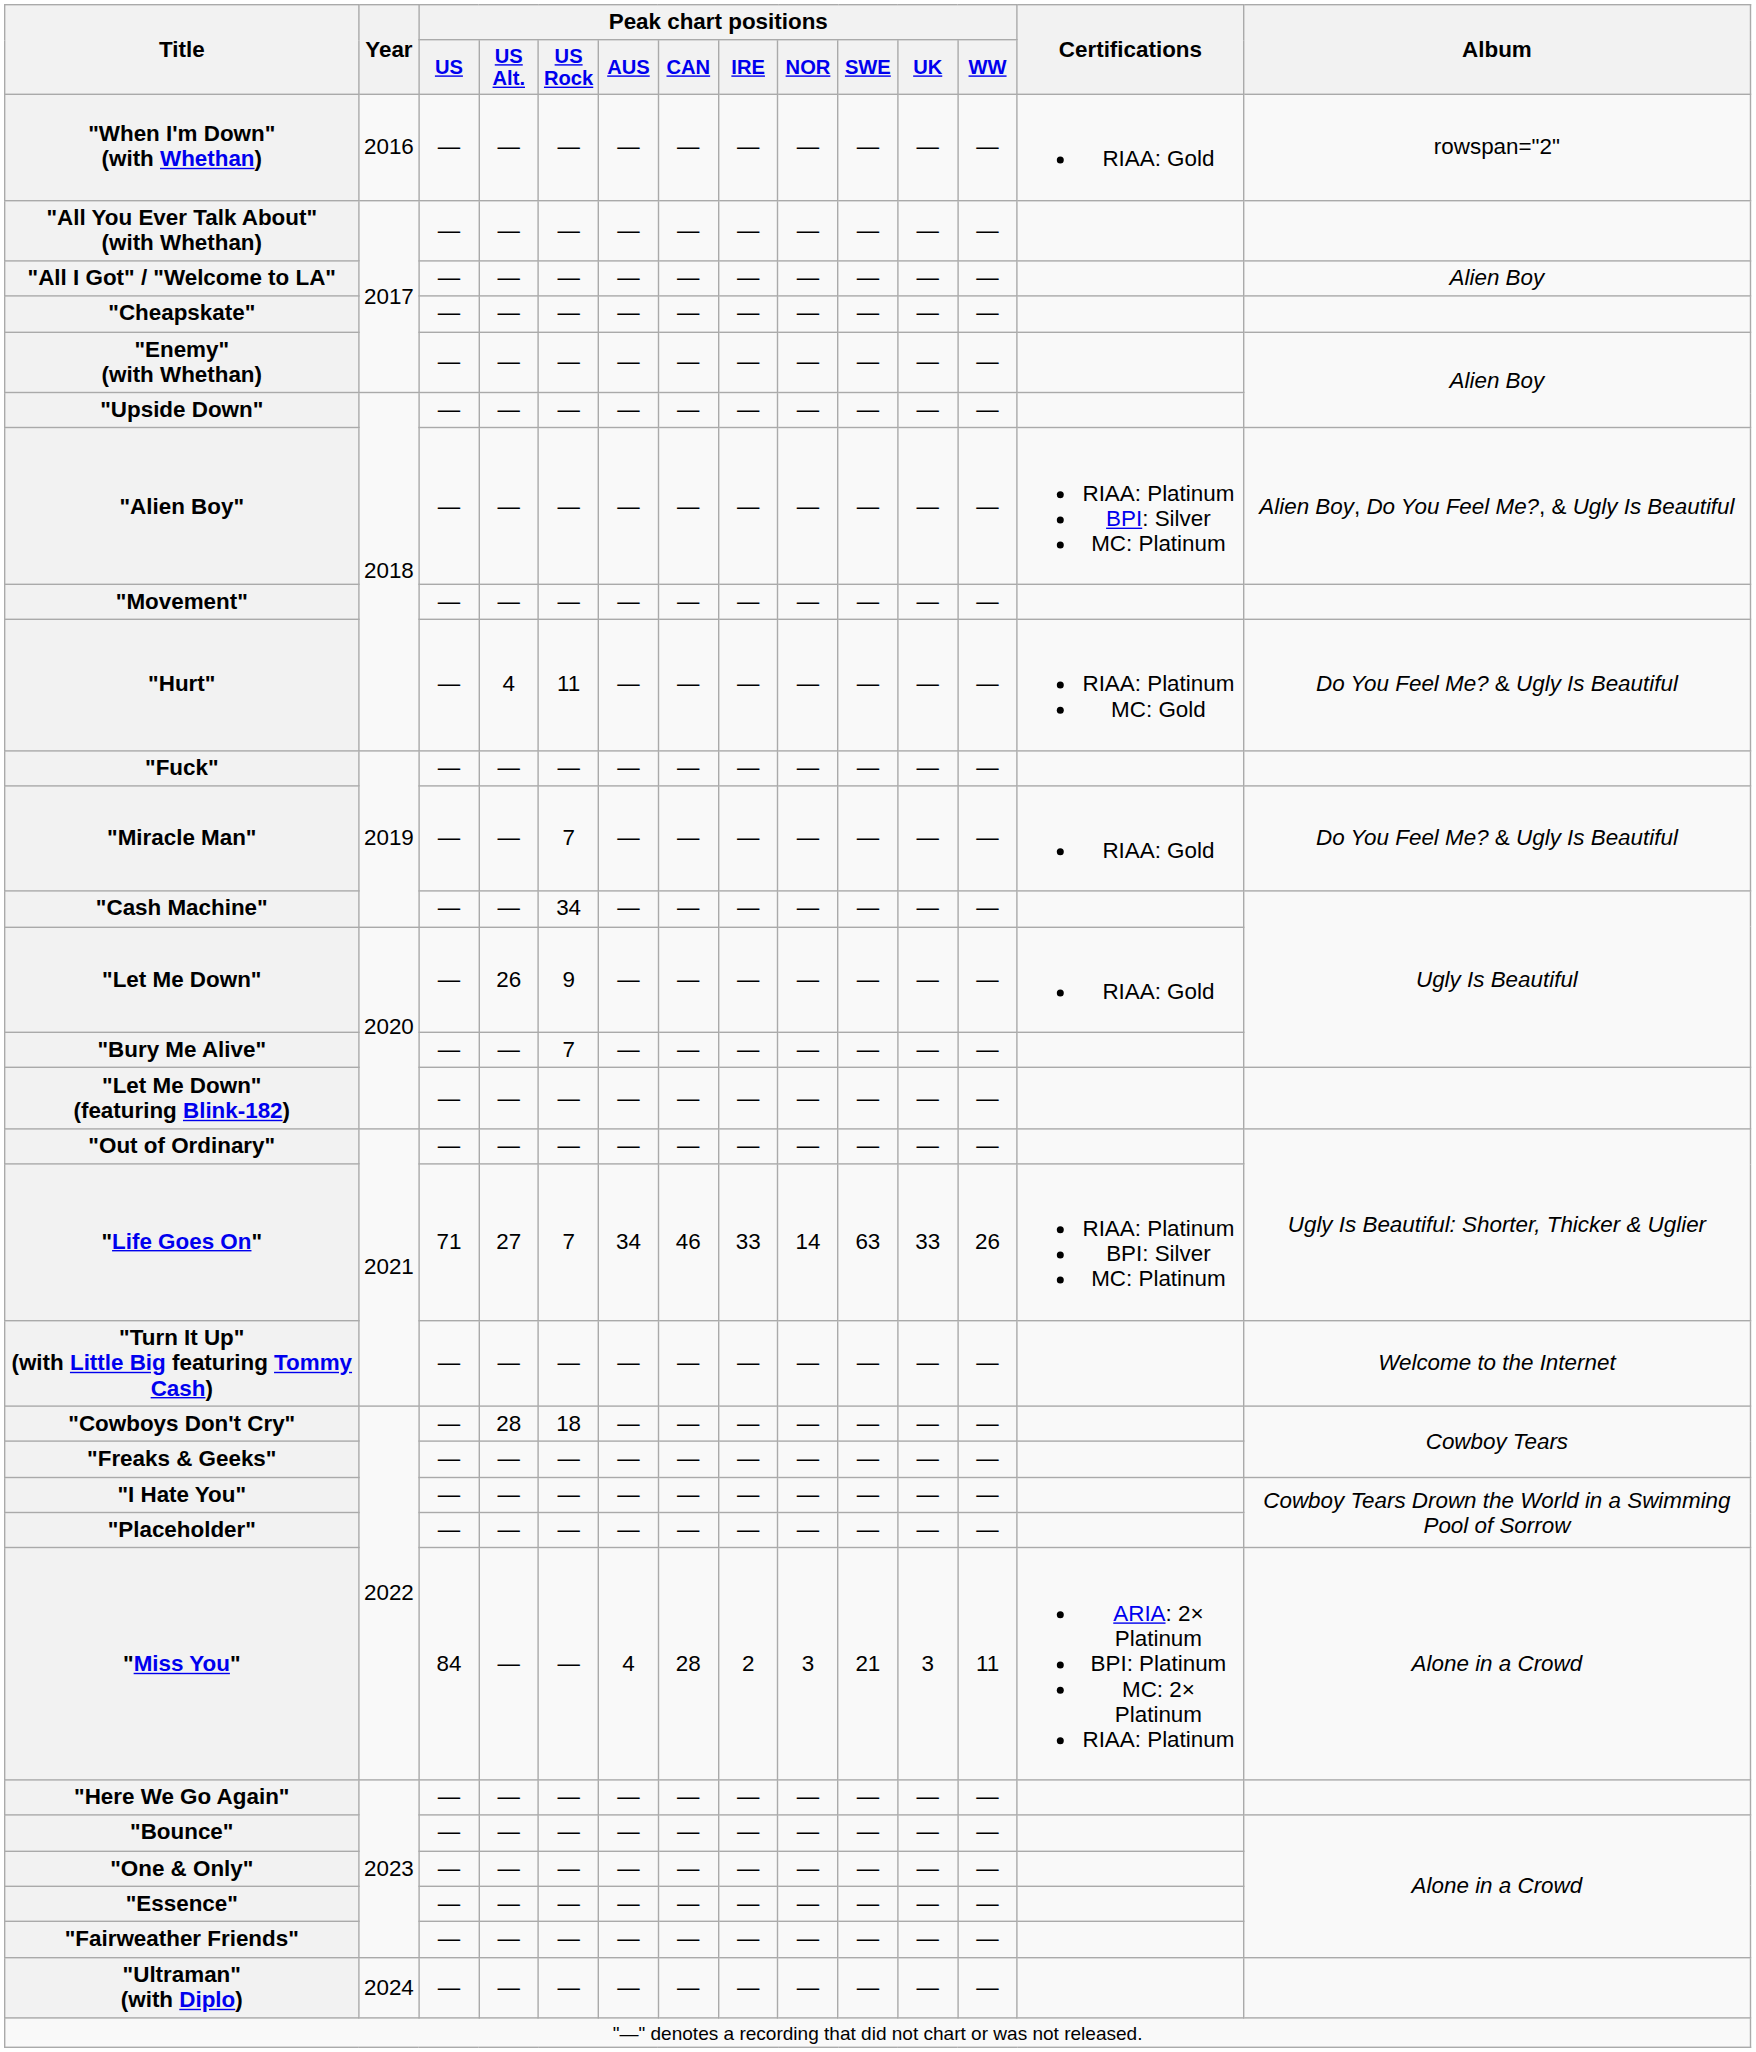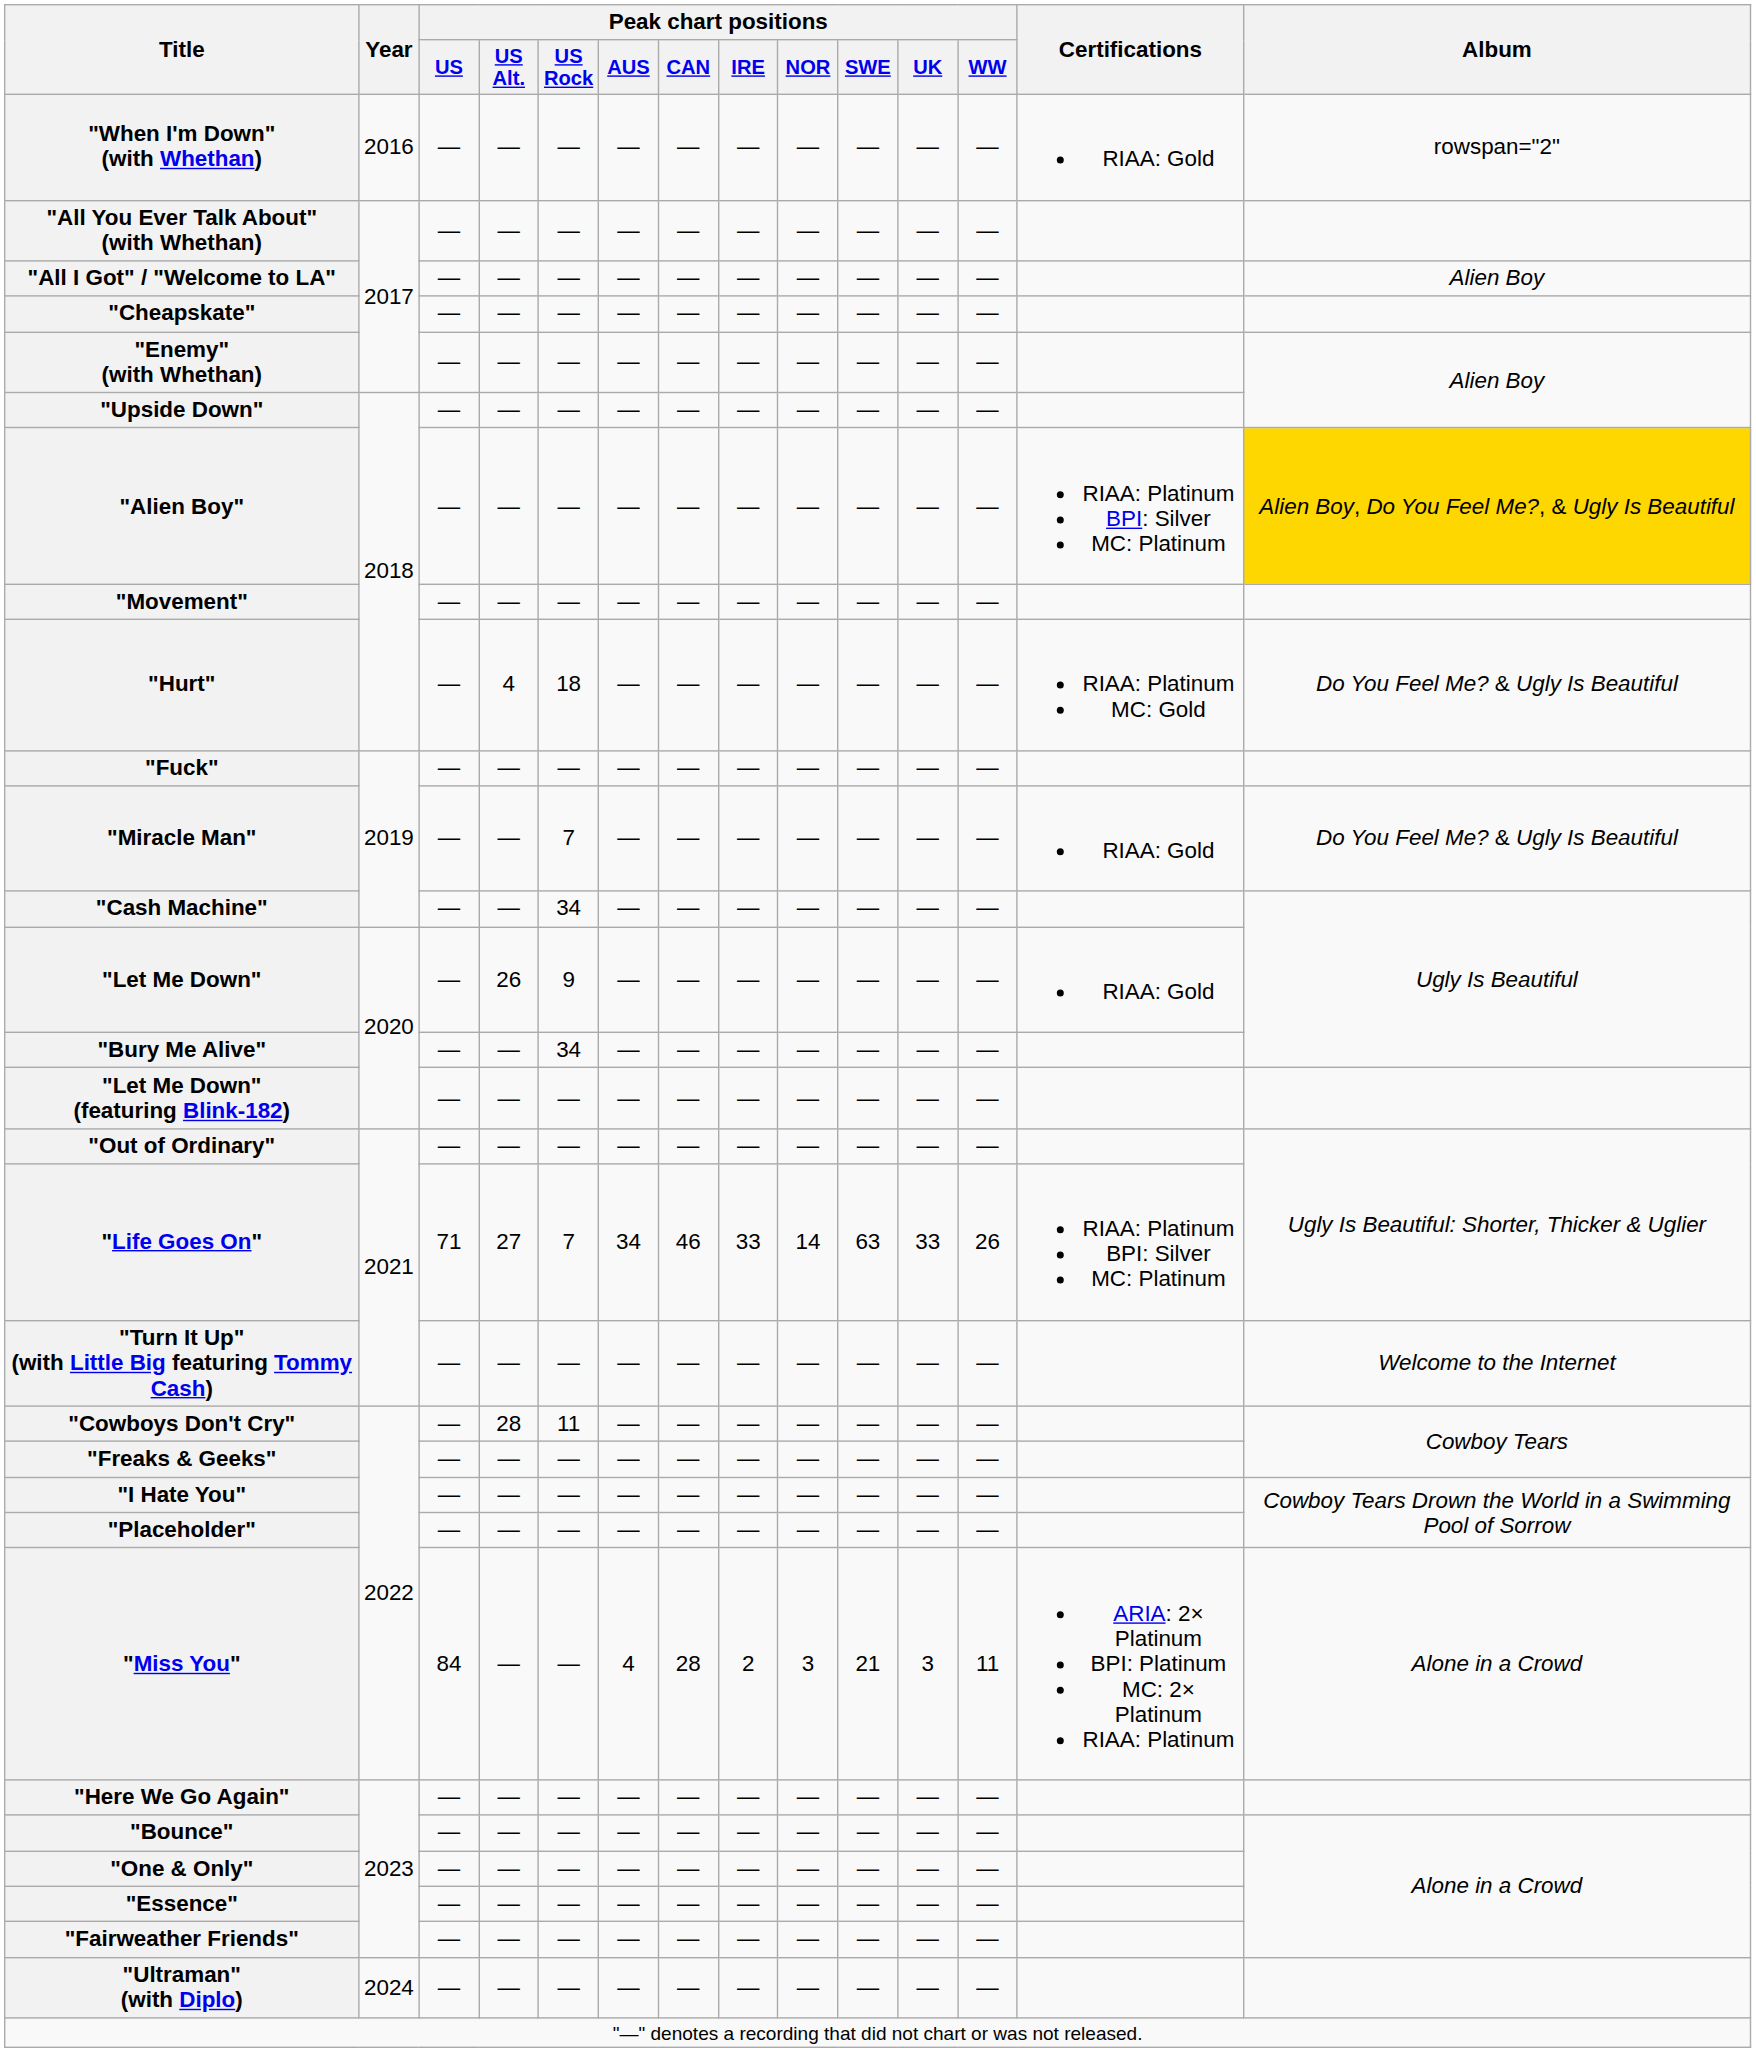(1497, 505) no background -> (1497, 505) gold background
(569, 684) 11 -> (569, 684) 18
(569, 1049) 7 -> (569, 1049) 34
(569, 1423) 18 -> (569, 1423) 11
